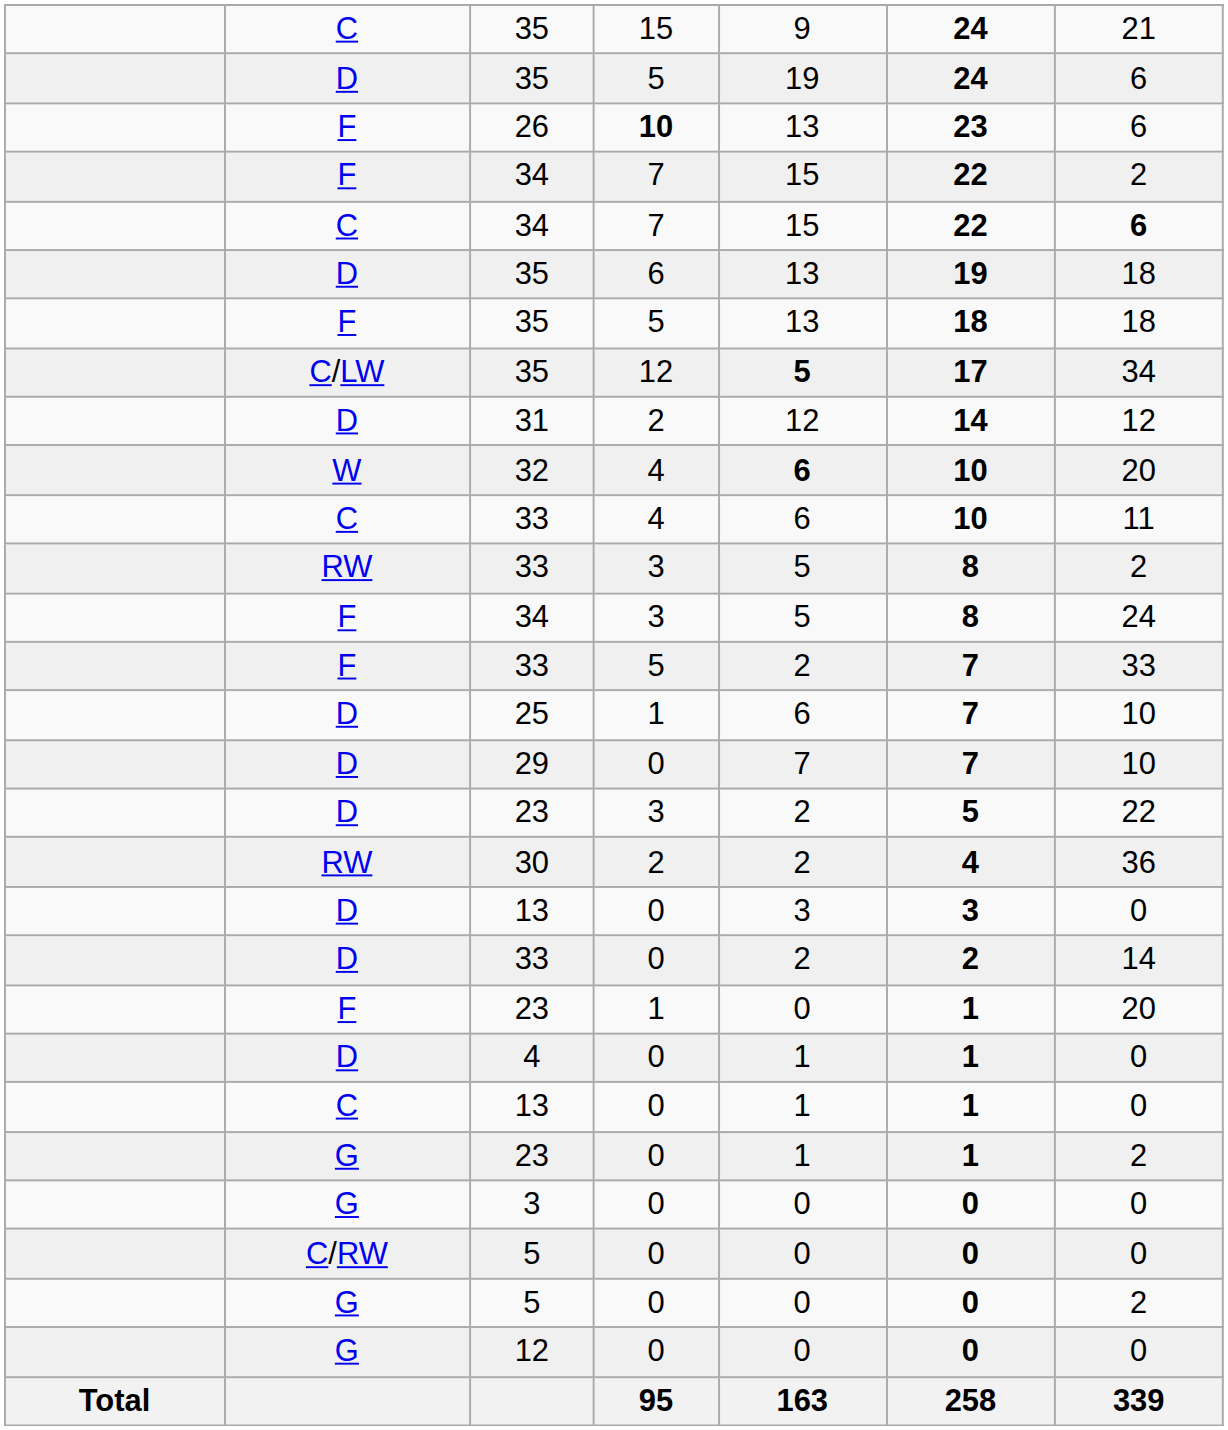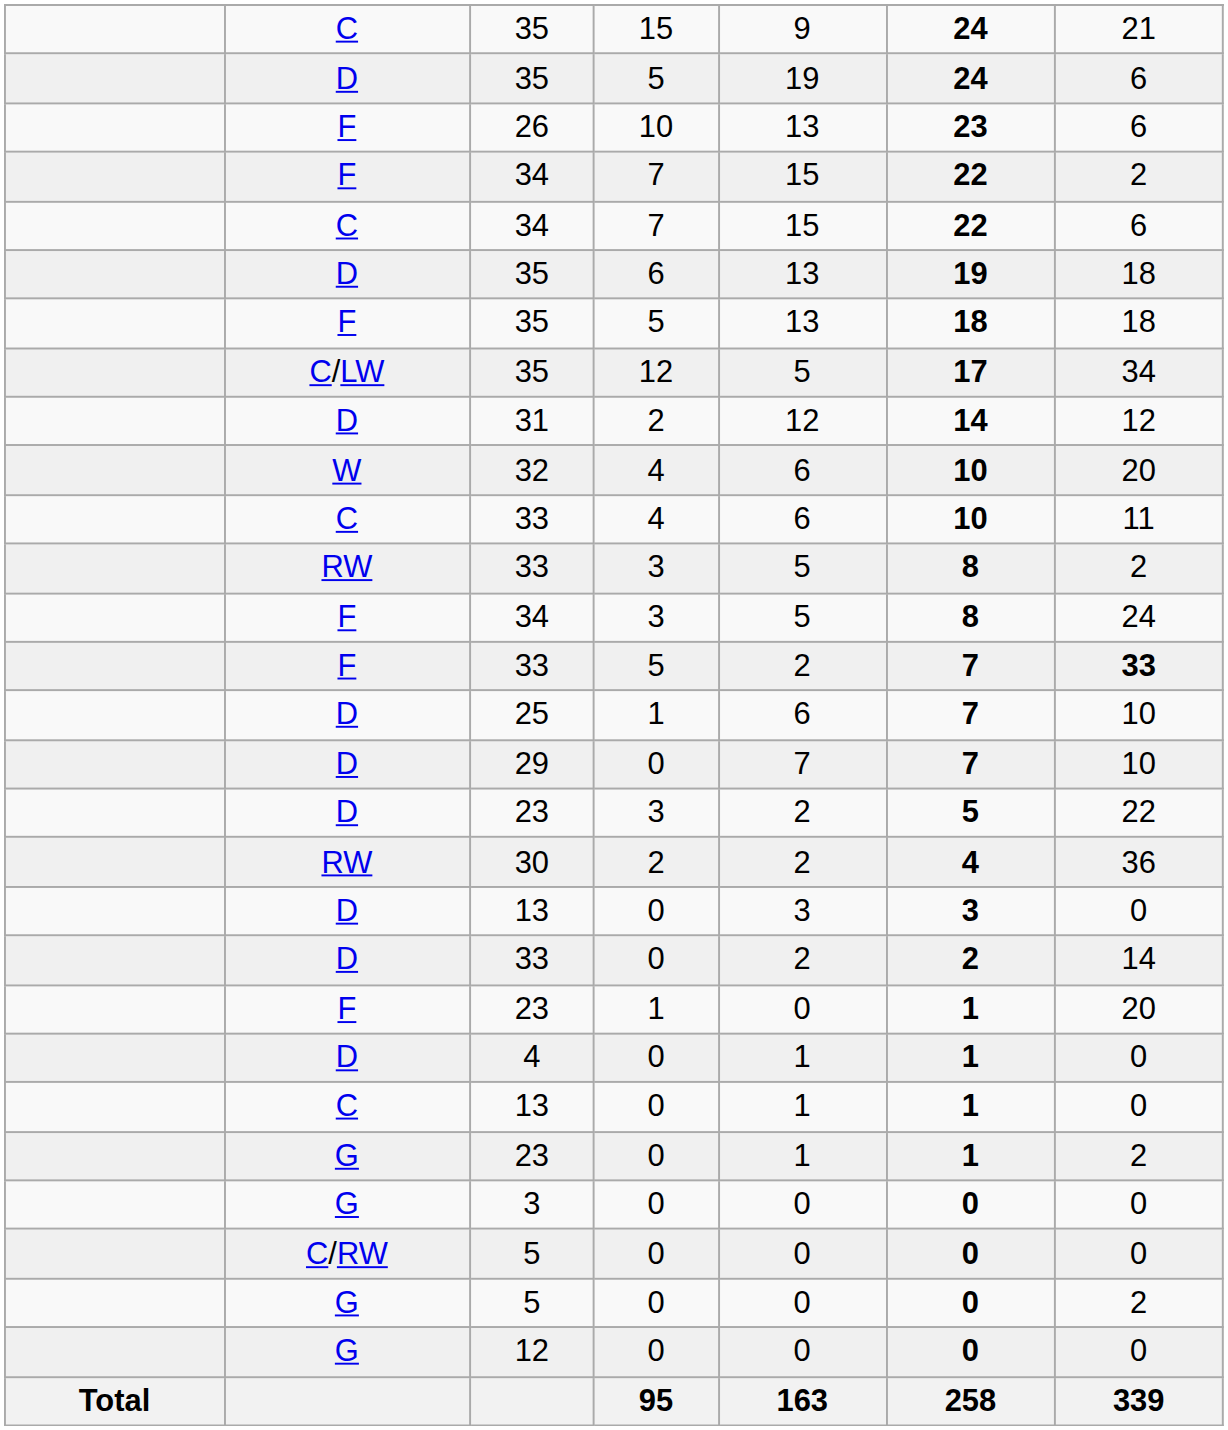(656, 126) bold -> (656, 126) normal
(1139, 224) bold -> (1139, 224) normal
(802, 371) bold -> (802, 371) normal
(802, 469) bold -> (802, 469) normal
(1139, 665) normal -> (1139, 665) bold
